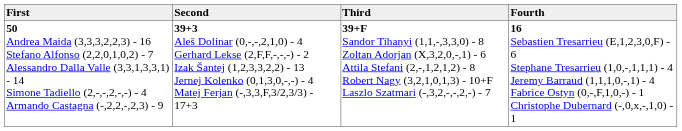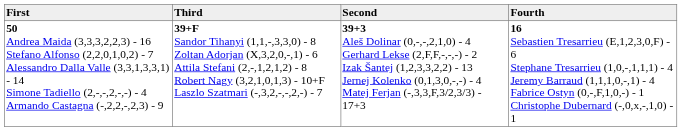columns swapped: (192, 12) <-> (357, 12)
